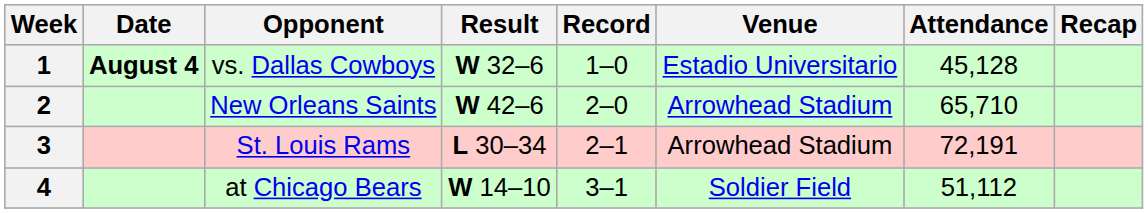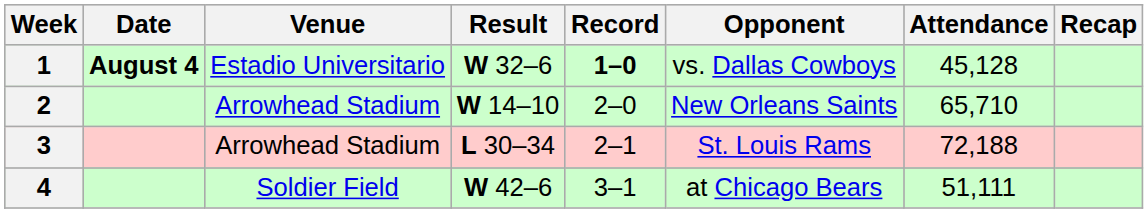columns swapped: (323, 24) <-> (780, 24)
(607, 65) normal -> (615, 65) bold
(500, 106) W 42–6 -> (508, 106) W 14–10
(979, 146) 72,191 -> (979, 146) 72,188
(500, 187) W 14–10 -> (508, 187) W 42–6
(979, 187) 51,112 -> (979, 187) 51,111
